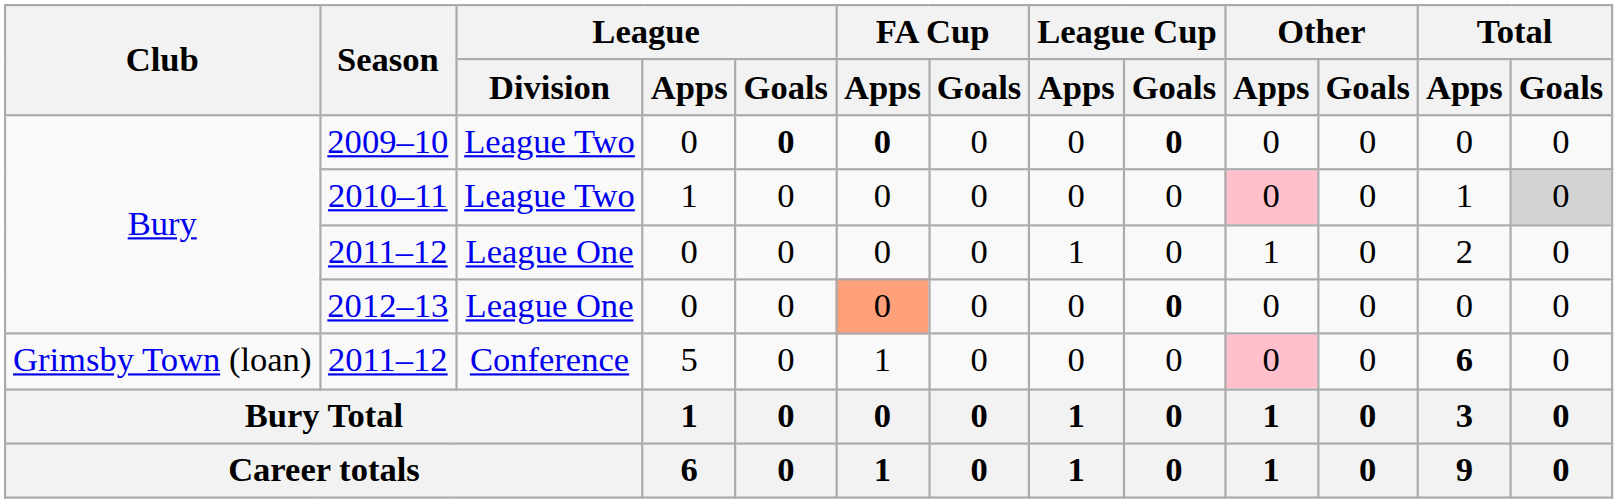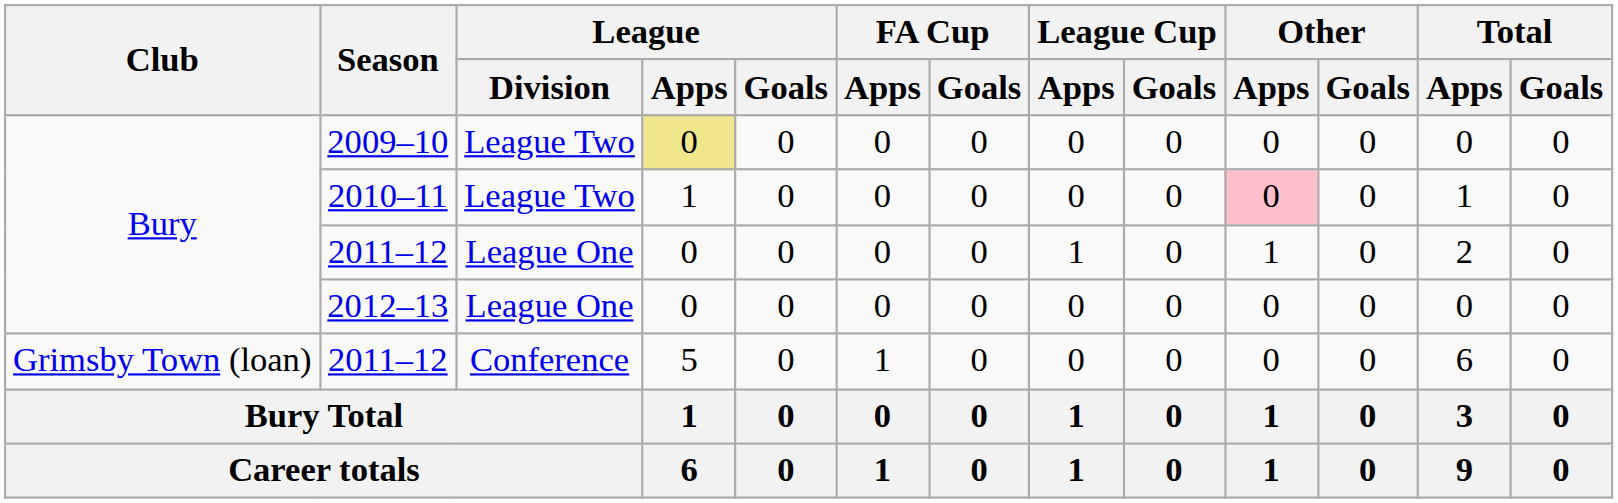(689, 141) no background -> (689, 141) khaki background
(786, 141) bold -> (786, 141) normal
(882, 141) bold -> (882, 141) normal
(1174, 141) bold -> (1174, 141) normal
(1561, 196) lightgrey background -> (1561, 196) no background
(882, 305) lightsalmon background -> (882, 305) no background
(1174, 305) bold -> (1174, 305) normal
(1271, 360) pink background -> (1271, 360) no background
(1464, 360) bold -> (1464, 360) normal
